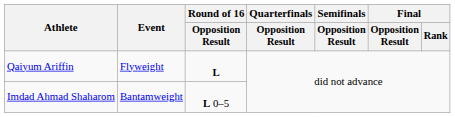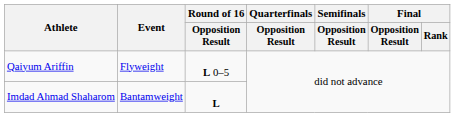(216, 73) L -> (216, 73) L 0–5
(216, 103) L 0–5 -> (216, 103) L
